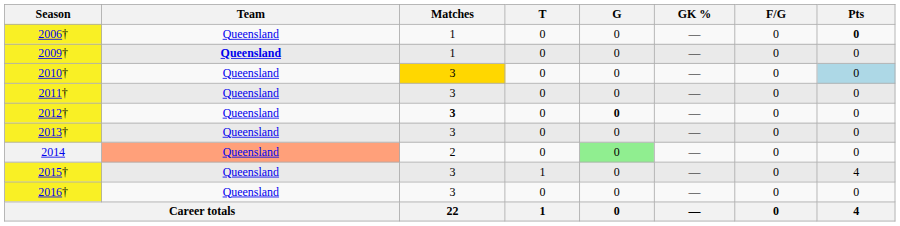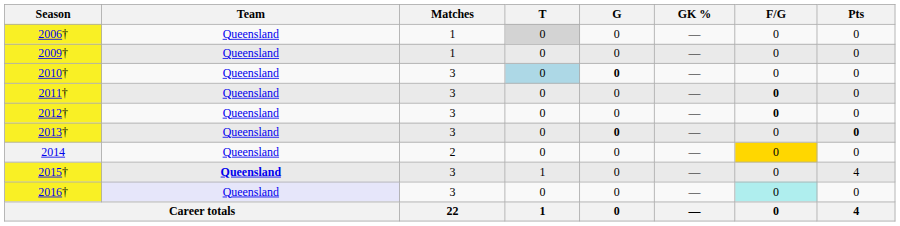(542, 34) no background -> (542, 34) lightgrey background
(856, 34) bold -> (856, 34) normal
(251, 54) bold -> (251, 54) normal
(452, 73) gold background -> (452, 73) no background
(542, 73) no background -> (542, 73) lightblue background
(617, 73) normal -> (617, 73) bold
(856, 73) lightblue background -> (856, 73) no background
(776, 93) normal -> (776, 93) bold
(452, 113) bold -> (452, 113) normal
(617, 113) bold -> (617, 113) normal
(776, 113) normal -> (776, 113) bold
(617, 133) normal -> (617, 133) bold
(856, 133) normal -> (856, 133) bold
(251, 152) lightsalmon background -> (251, 152) no background
(617, 152) lightgreen background -> (617, 152) no background
(776, 152) no background -> (776, 152) gold background
(251, 172) normal -> (251, 172) bold
(251, 192) no background -> (251, 192) lavender background
(776, 192) no background -> (776, 192) paleturquoise background
